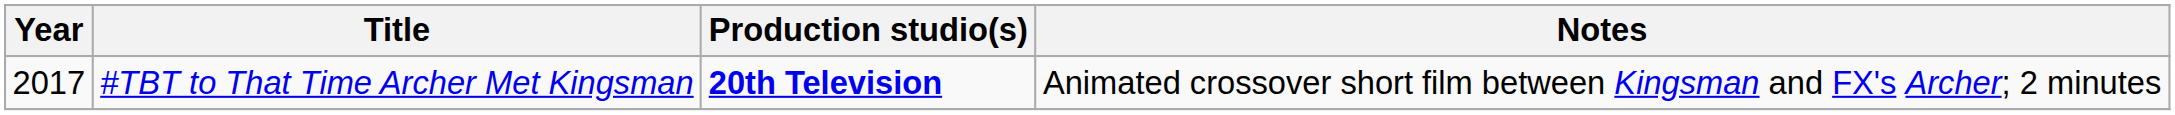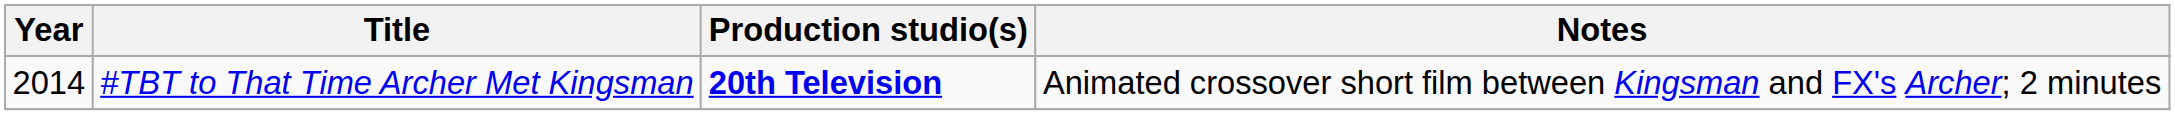(49, 82) 2017 -> (49, 82) 2014
